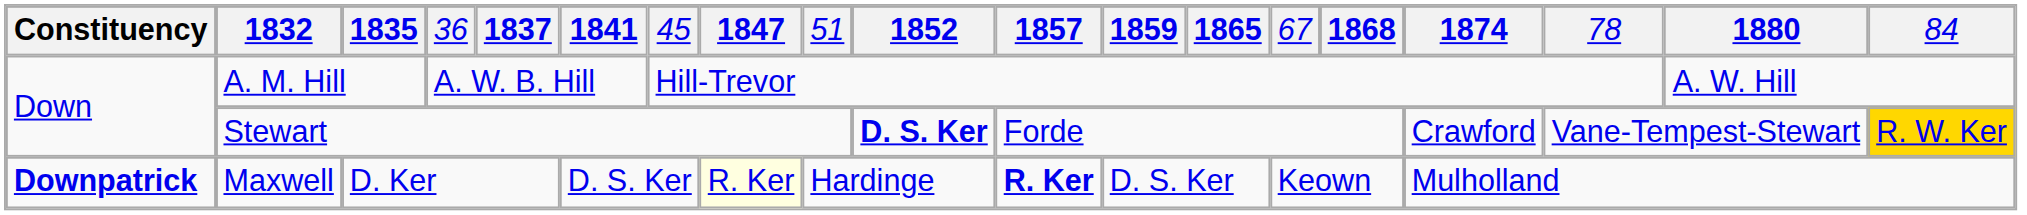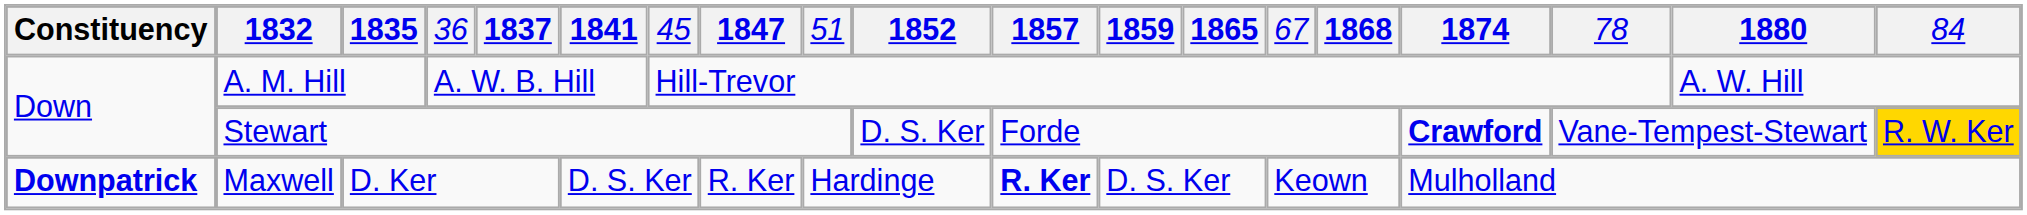(924, 131) bold -> (922, 131) normal
(1474, 131) normal -> (1475, 131) bold
(751, 181) lightyellow background -> (751, 181) no background
